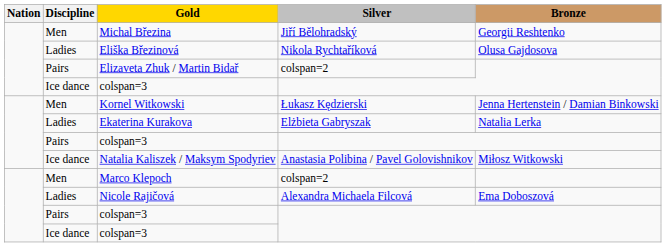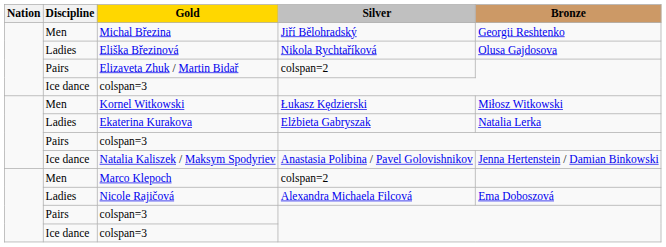(568, 104) Jenna Hertenstein / Damian Binkowski -> (521, 104) Miłosz Witkowski
(521, 159) Miłosz Witkowski -> (568, 159) Jenna Hertenstein / Damian Binkowski
